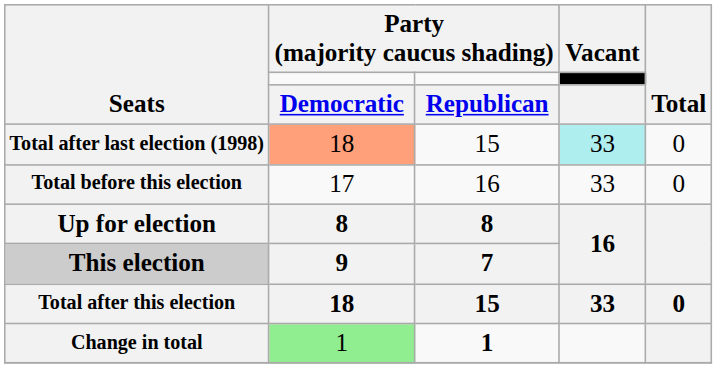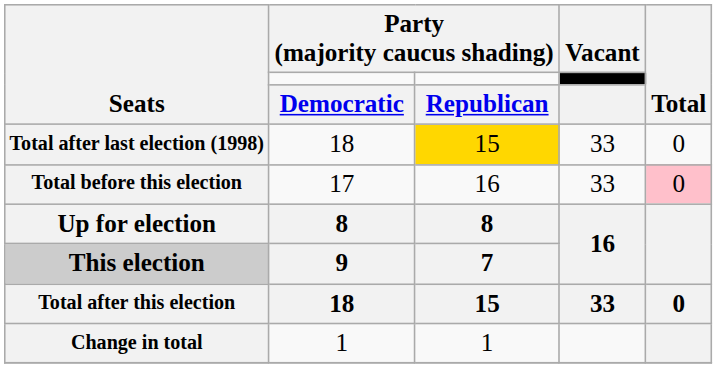(342, 143) lightsalmon background -> (342, 143) no background
(487, 143) no background -> (487, 143) gold background
(602, 143) paleturquoise background -> (602, 143) no background
(679, 183) no background -> (679, 183) pink background
(342, 343) lightgreen background -> (342, 343) no background
(487, 343) bold -> (487, 343) normal
